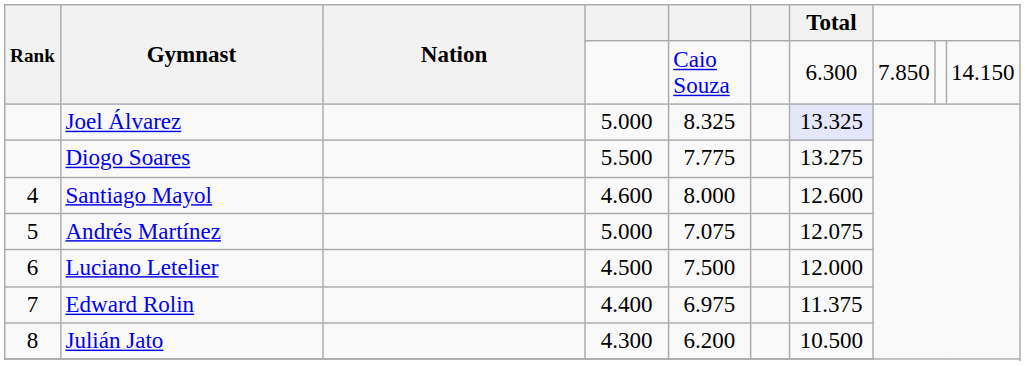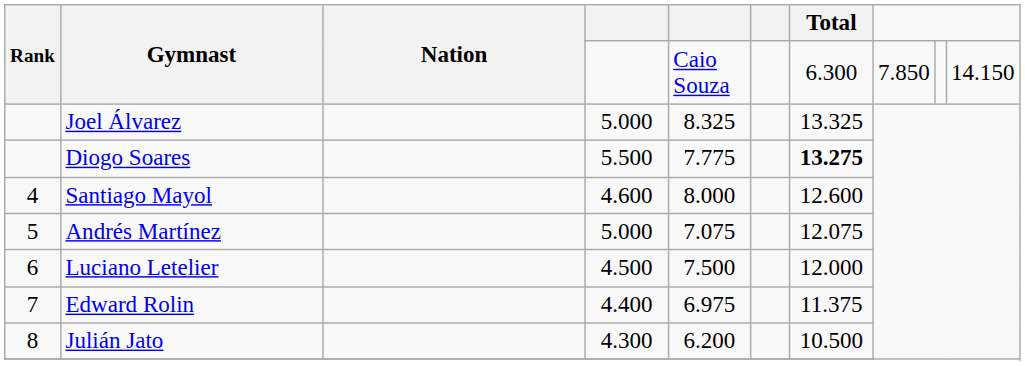(831, 121) lavender background -> (831, 121) no background
(831, 158) normal -> (831, 158) bold
